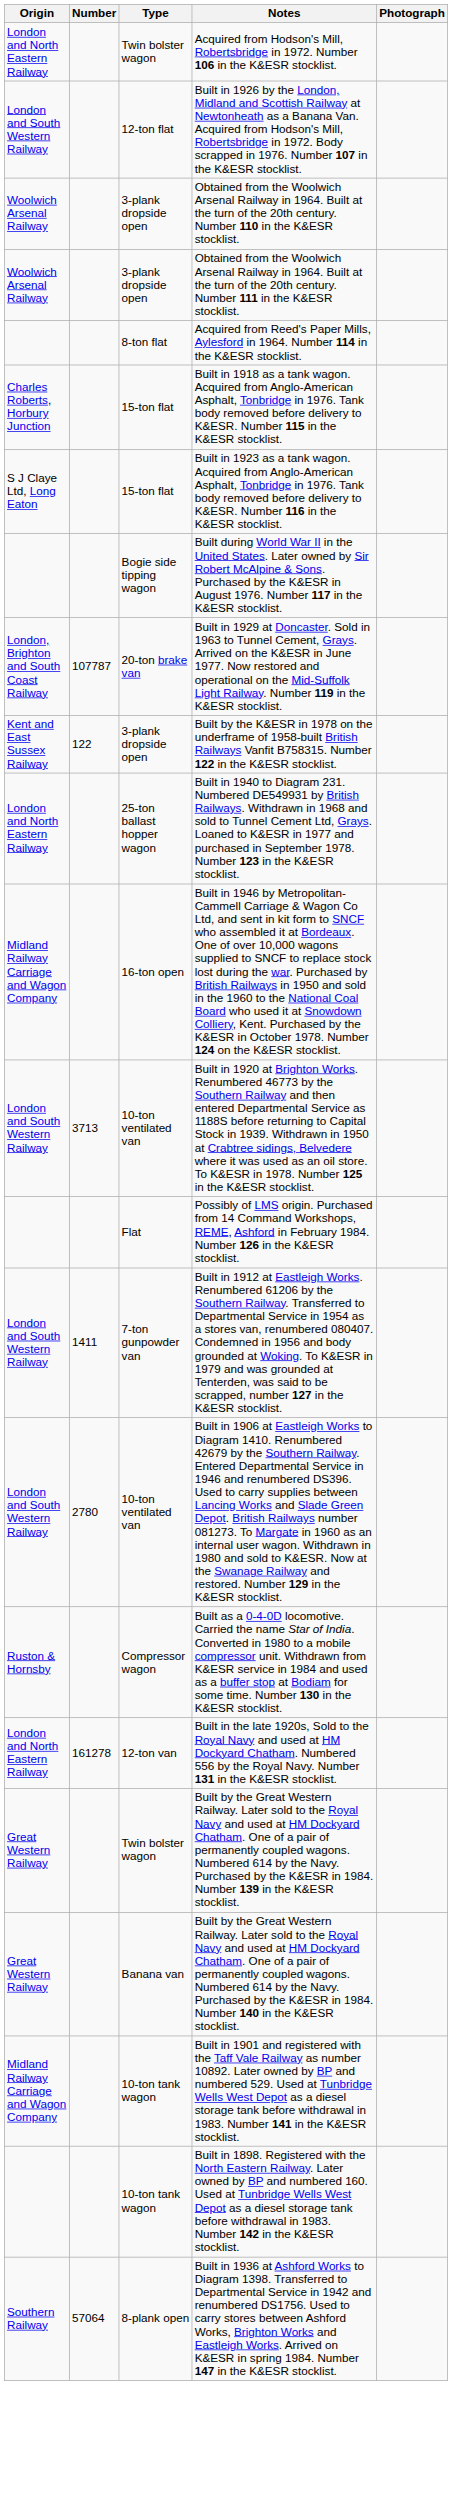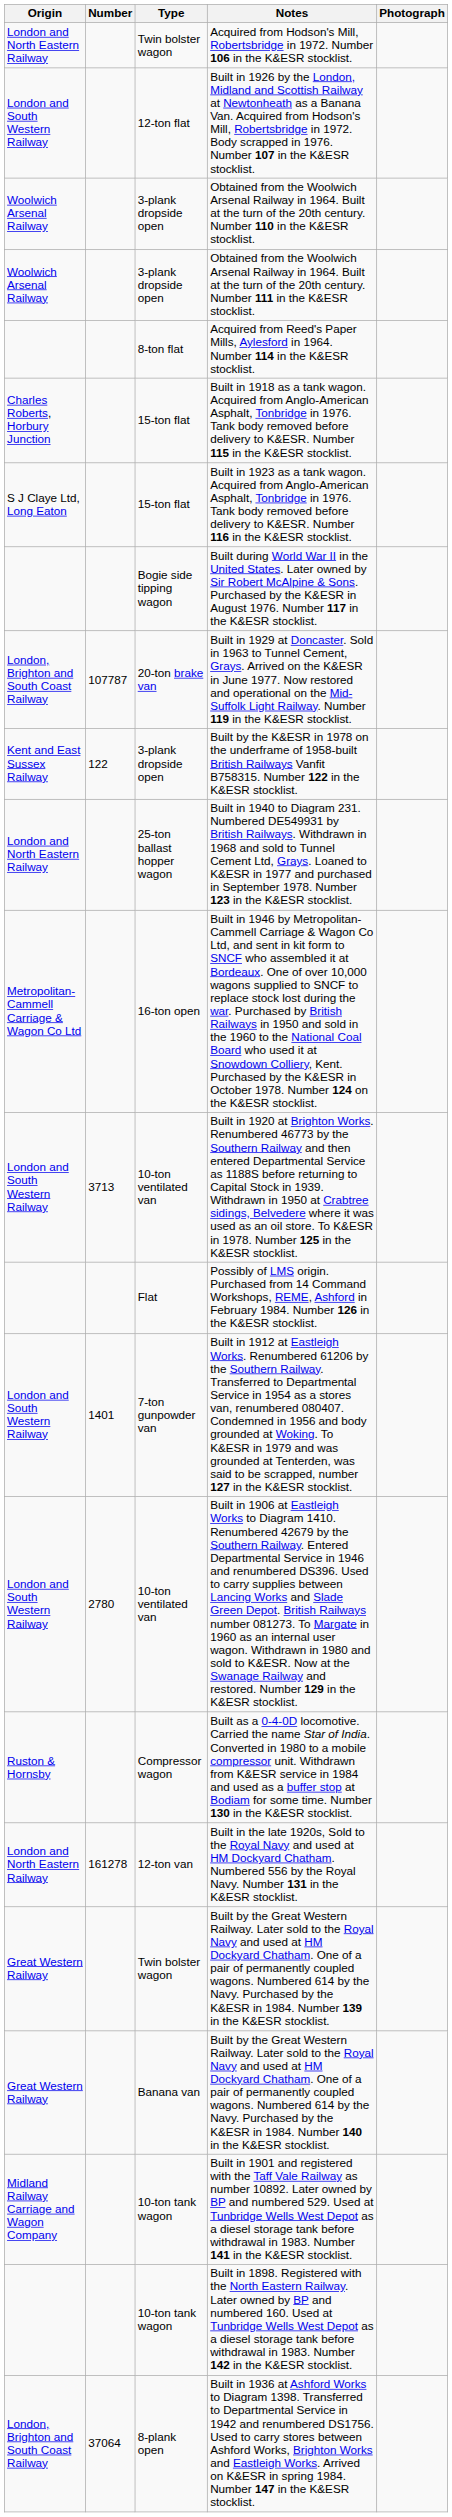(37, 971) Midland Railway Carriage and Wagon Company -> (44, 1011) Metropolitan-Cammell Carriage & Wagon Co Ltd
(85, 1342) 1411 -> (101, 1415) 1401
(31, 2318) Southern Railway -> (40, 2443) London, Brighton and South Coast Railway
(88, 2318) 57064 -> (104, 2443) 37064
